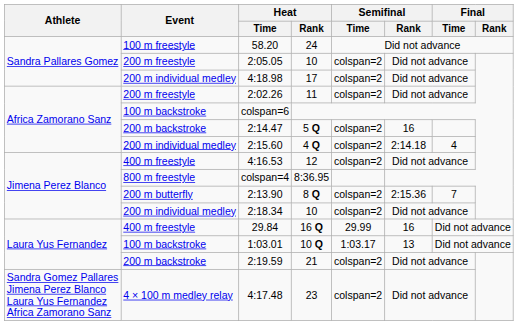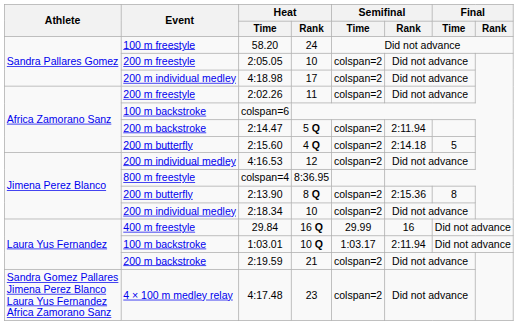(409, 128) 16 -> (409, 128) 2:11.94
(180, 145) 200 m individual medley -> (158, 145) 200 m butterfly
(454, 145) 4 -> (454, 145) 5
(159, 162) 400 m freestyle -> (180, 162) 200 m individual medley
(454, 195) 7 -> (454, 195) 8
(409, 245) 13 -> (409, 245) 2:11.94
